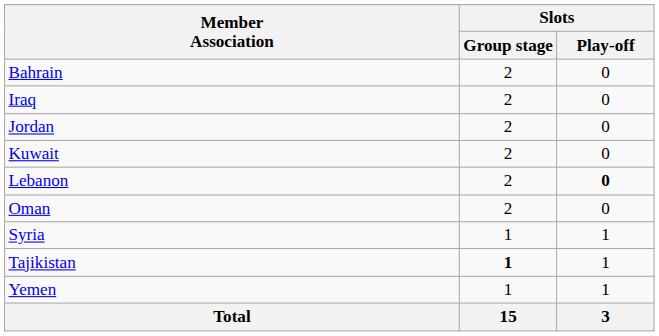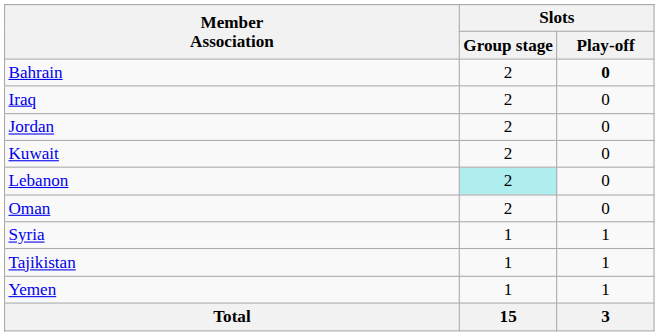(606, 72) normal -> (606, 72) bold
(508, 180) no background -> (508, 180) paleturquoise background
(606, 180) bold -> (606, 180) normal
(508, 262) bold -> (508, 262) normal
